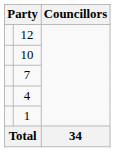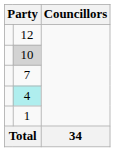(27, 55) no background -> (27, 55) lightgrey background
(27, 95) no background -> (27, 95) paleturquoise background
